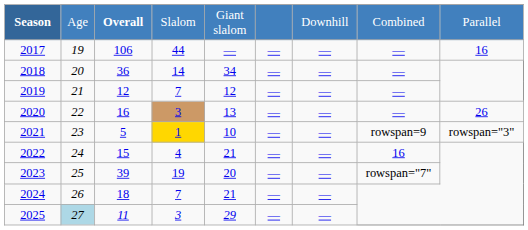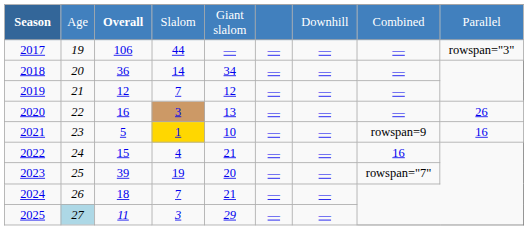(482, 50) 16 -> (482, 50) rowspan="3"
(482, 132) rowspan="3" -> (482, 132) 16
